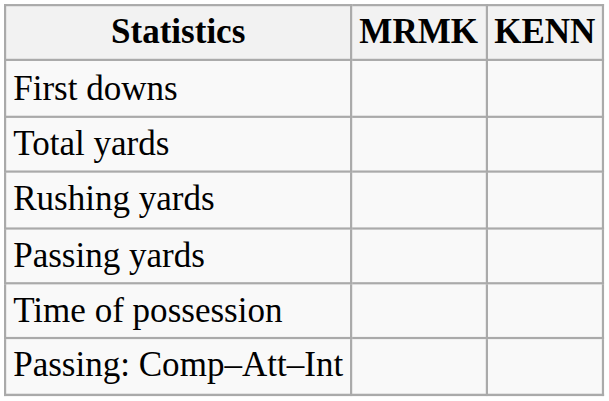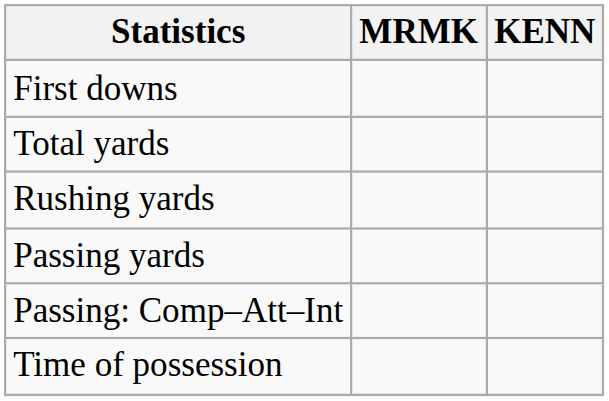rows swapped: (178, 365) <-> (148, 310)
